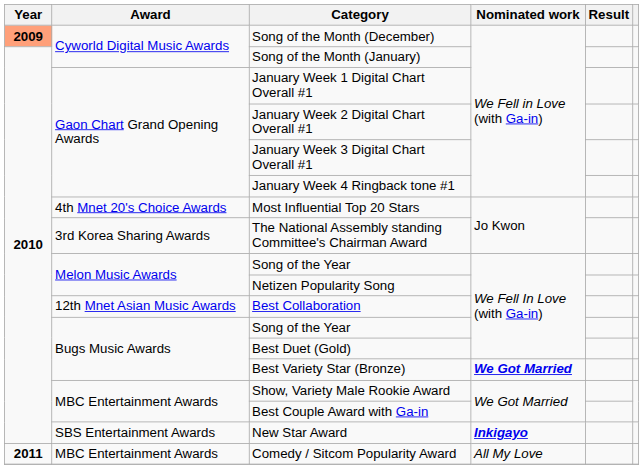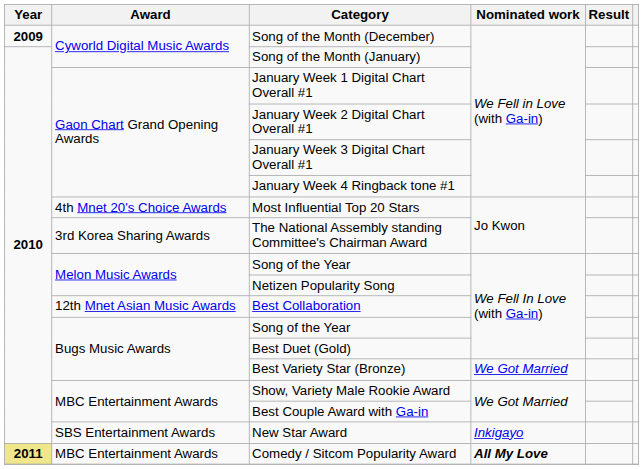(28, 36) lightsalmon background -> (28, 36) no background
(523, 369) bold -> (521, 369) normal
(501, 432) bold -> (499, 432) normal
(28, 453) no background -> (28, 453) khaki background
(508, 453) normal -> (511, 453) bold
